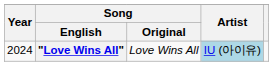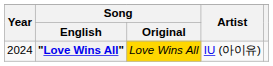(164, 51) no background -> (164, 51) gold background
(232, 50) lightblue background -> (232, 50) no background
